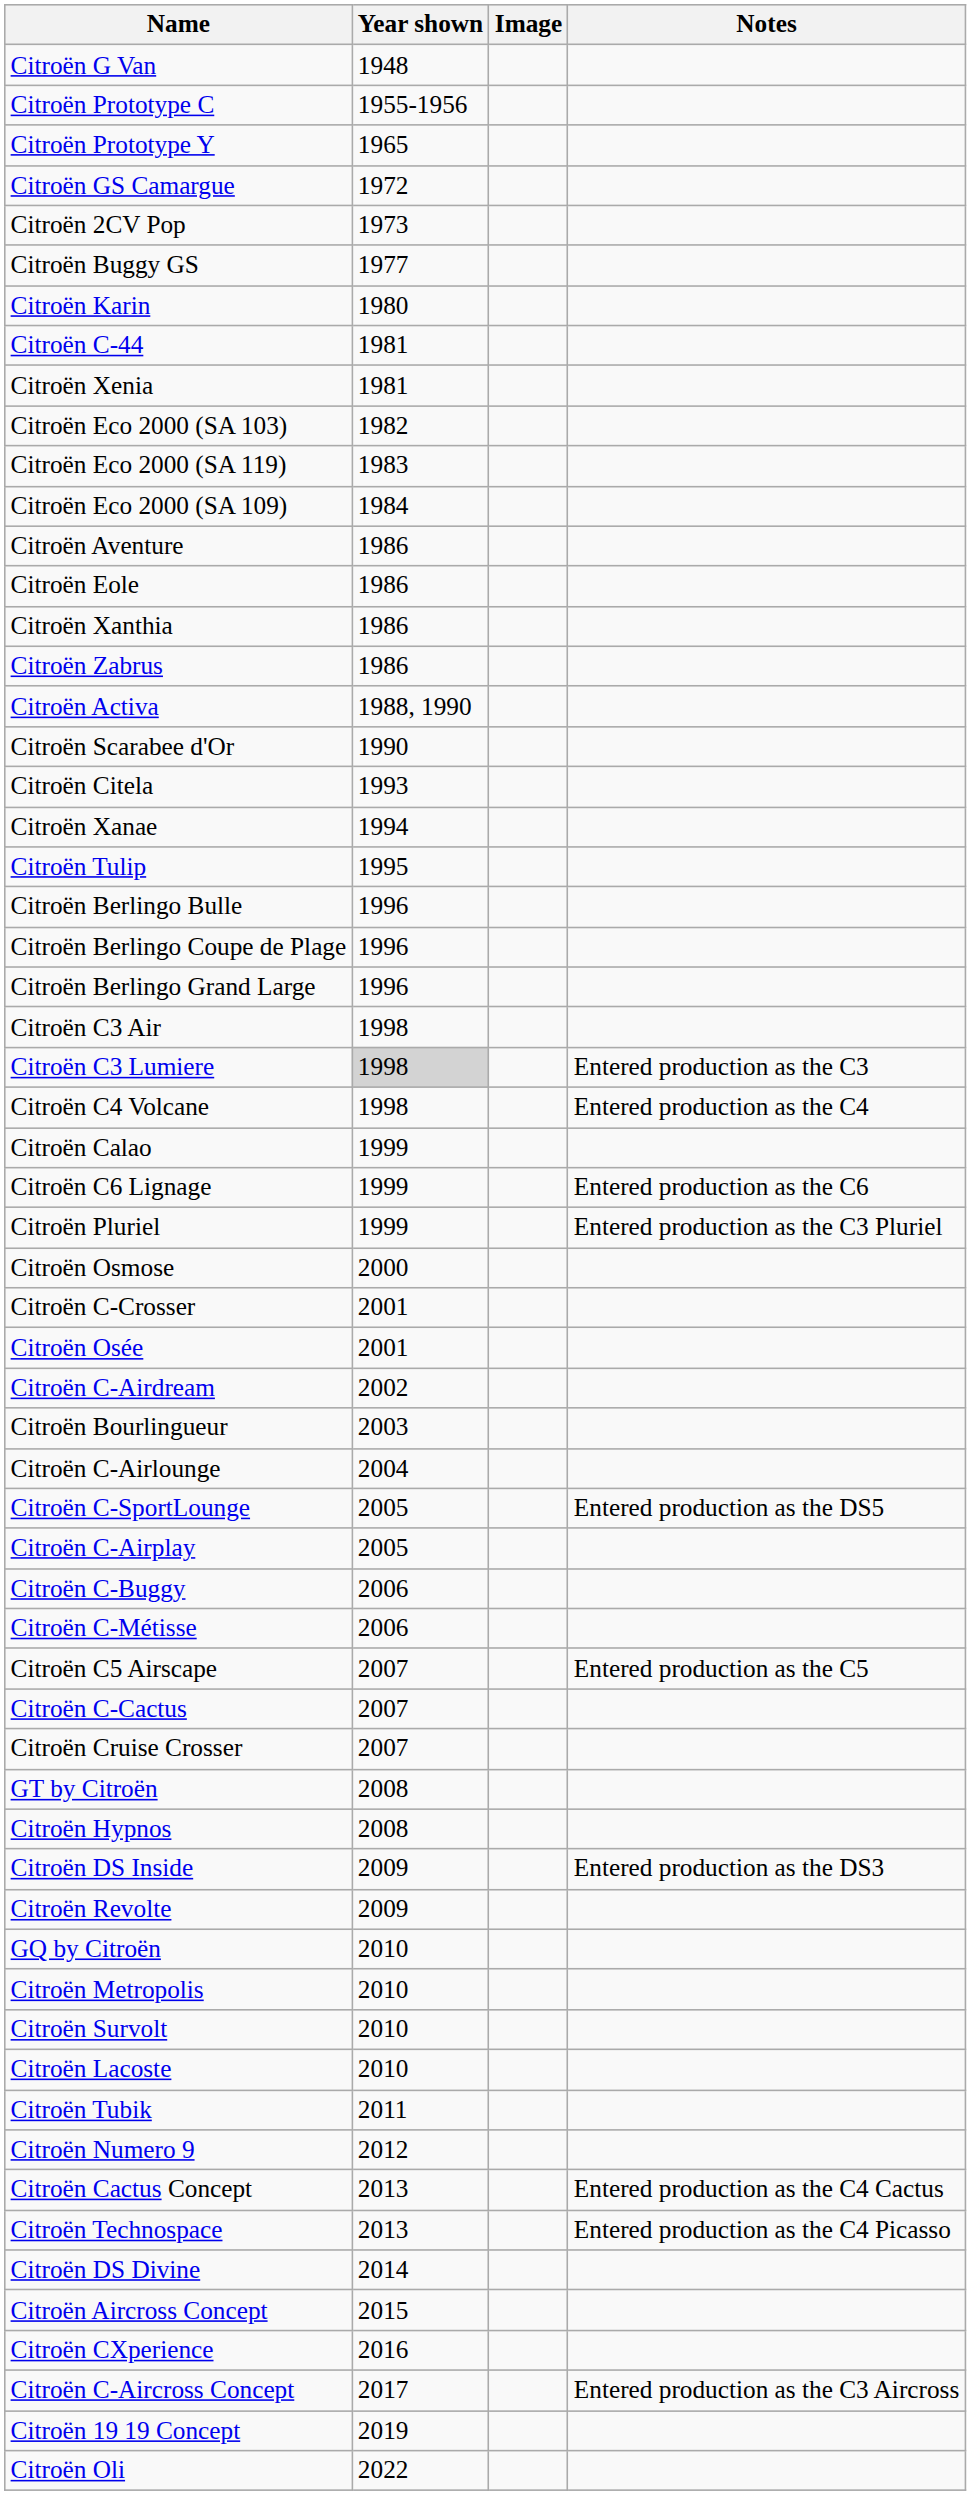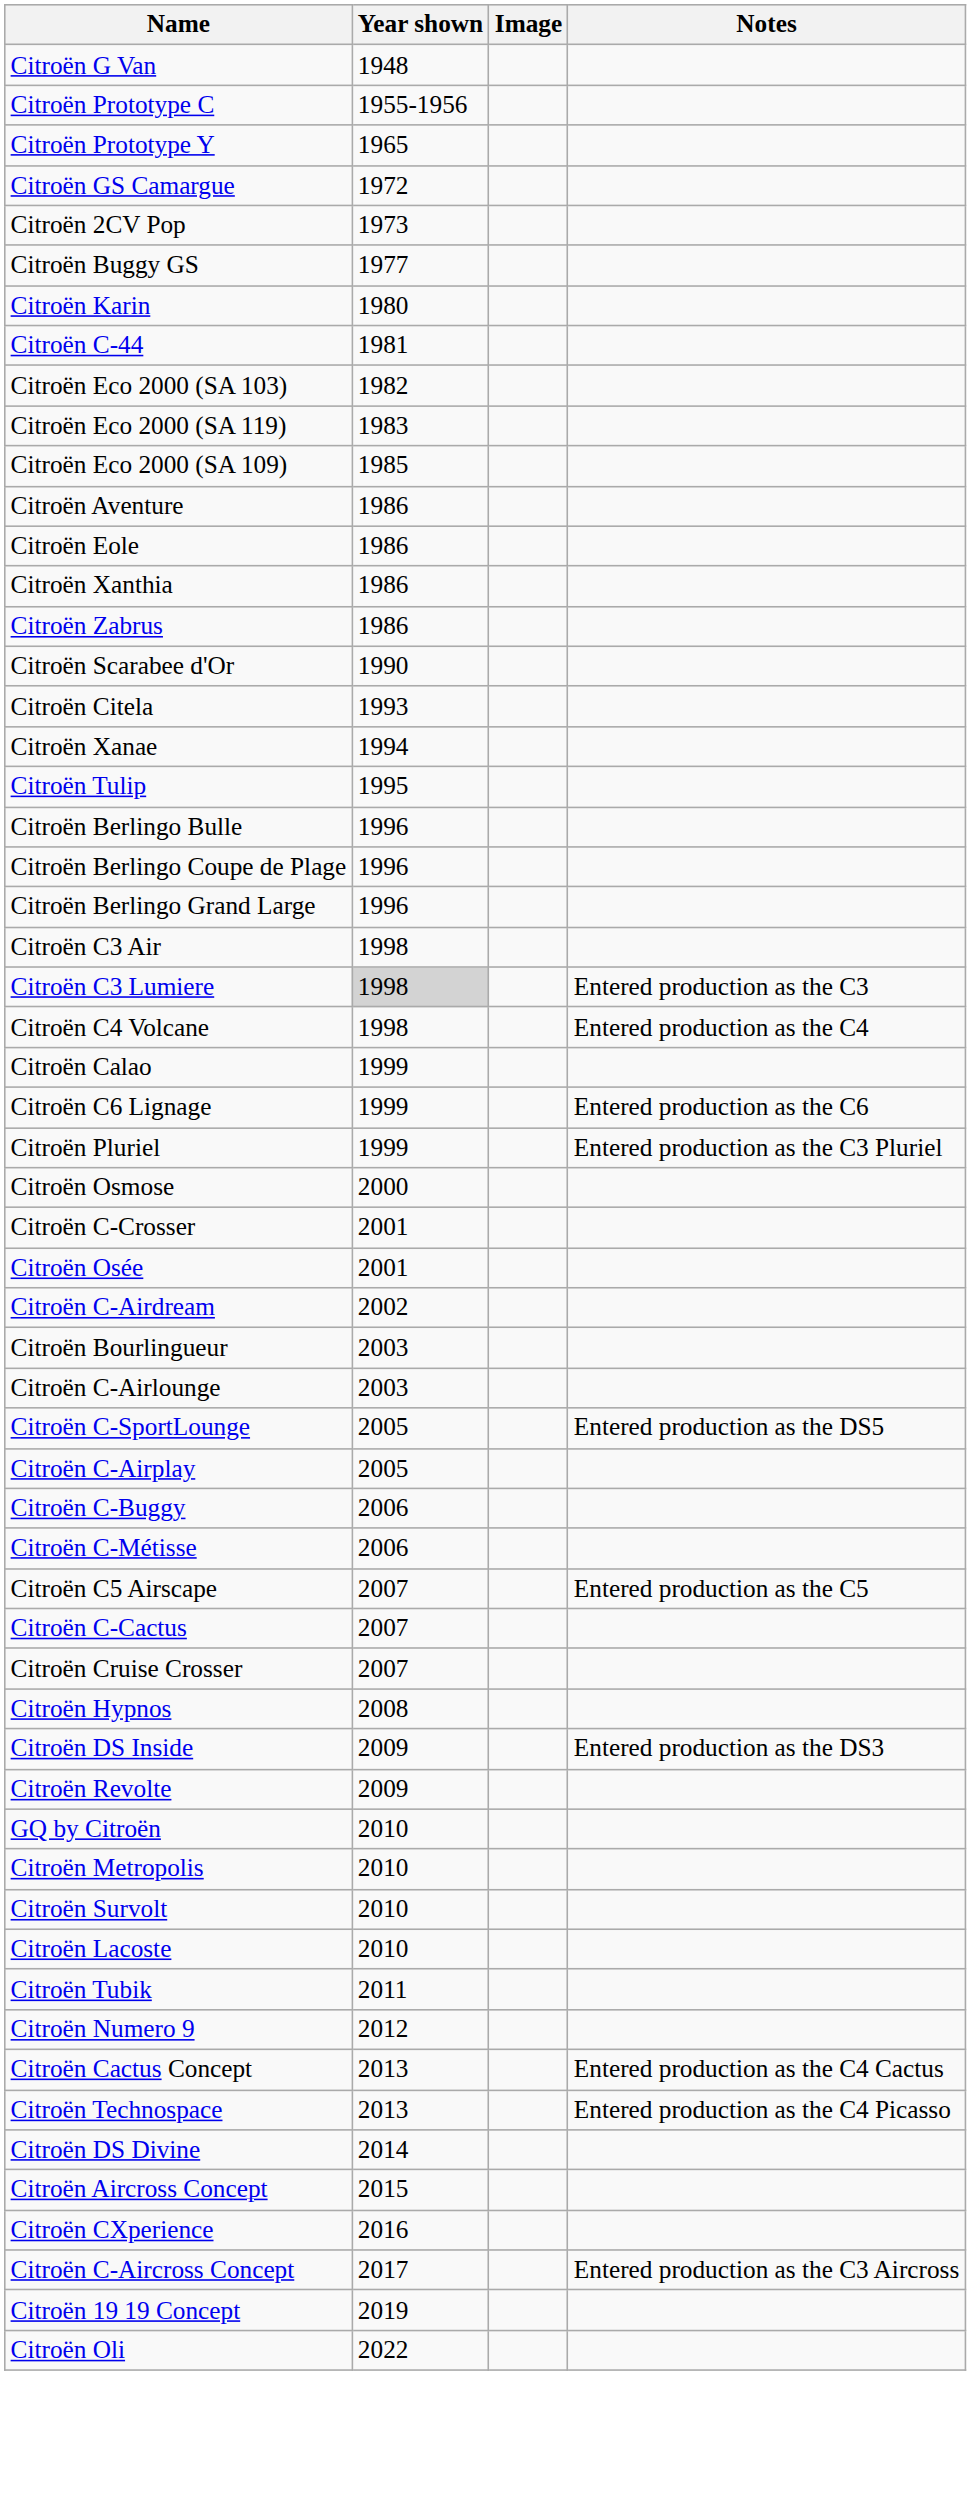- row: (82, 385)
(383, 505) 1984 -> (383, 465) 1985
- row: (85, 706)
(383, 1467) 2004 -> (383, 1387) 2003
- row: (84, 1788)
